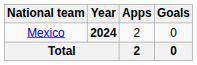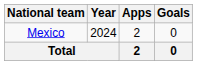(103, 32) bold -> (103, 32) normal
